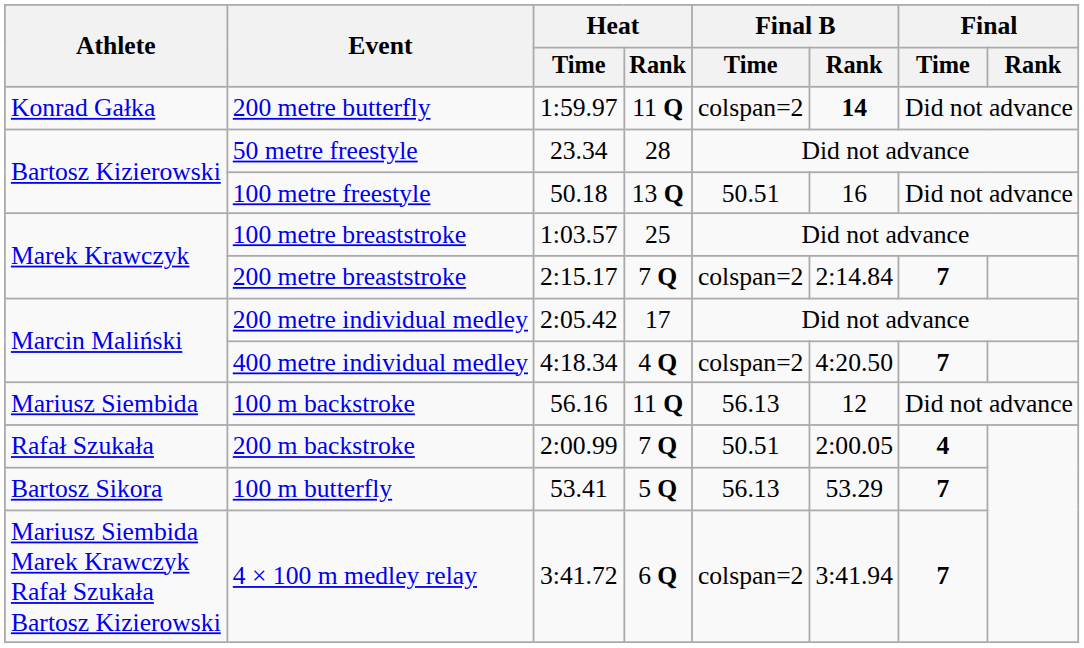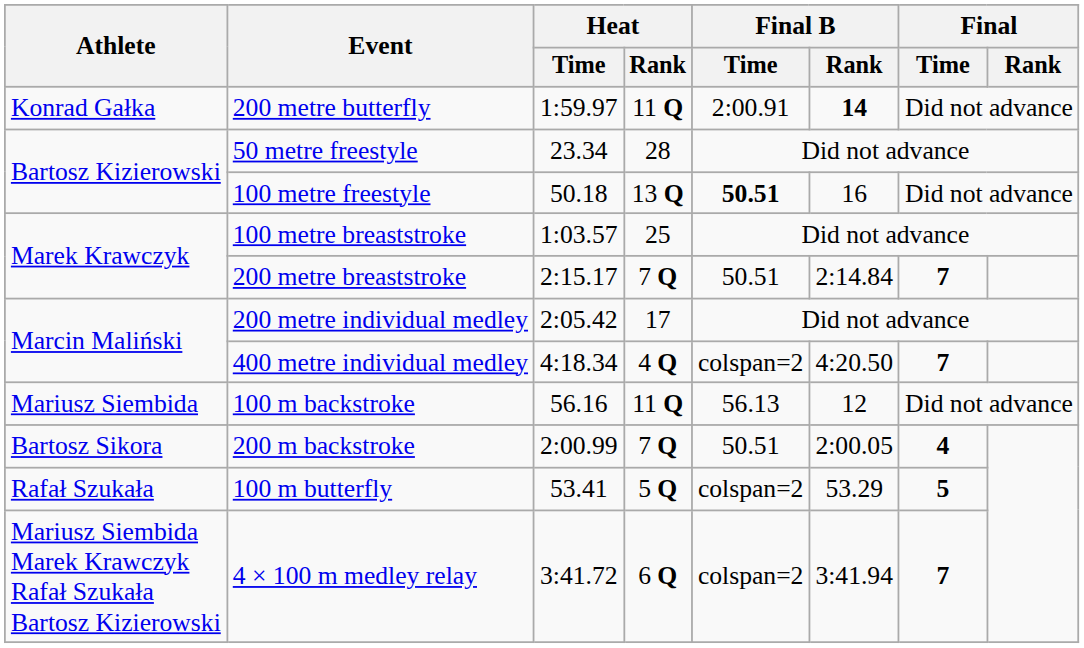(751, 108) colspan=2 -> (751, 108) 2:00.91
(751, 192) normal -> (751, 192) bold
(751, 277) colspan=2 -> (751, 277) 50.51
(82, 446) Rafał Szukała -> (87, 446) Bartosz Sikora
(87, 488) Bartosz Sikora -> (82, 488) Rafał Szukała
(751, 488) 56.13 -> (751, 488) colspan=2
(943, 488) 7 -> (943, 488) 5
